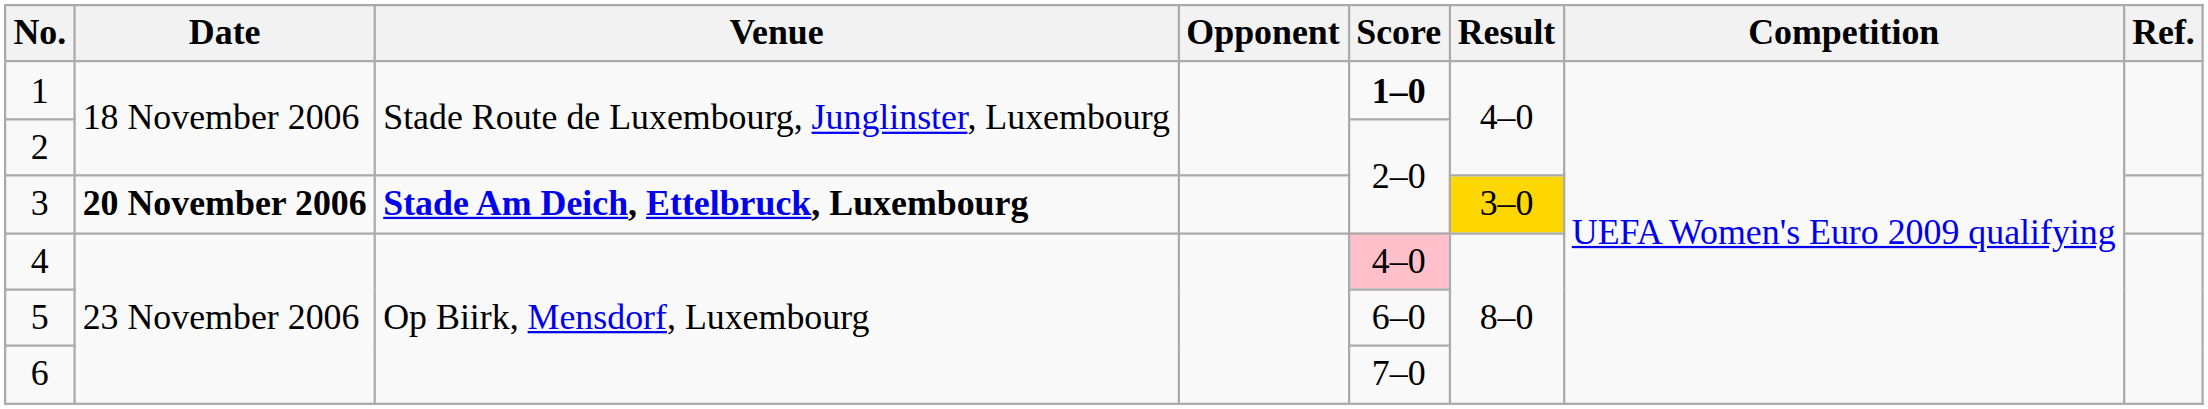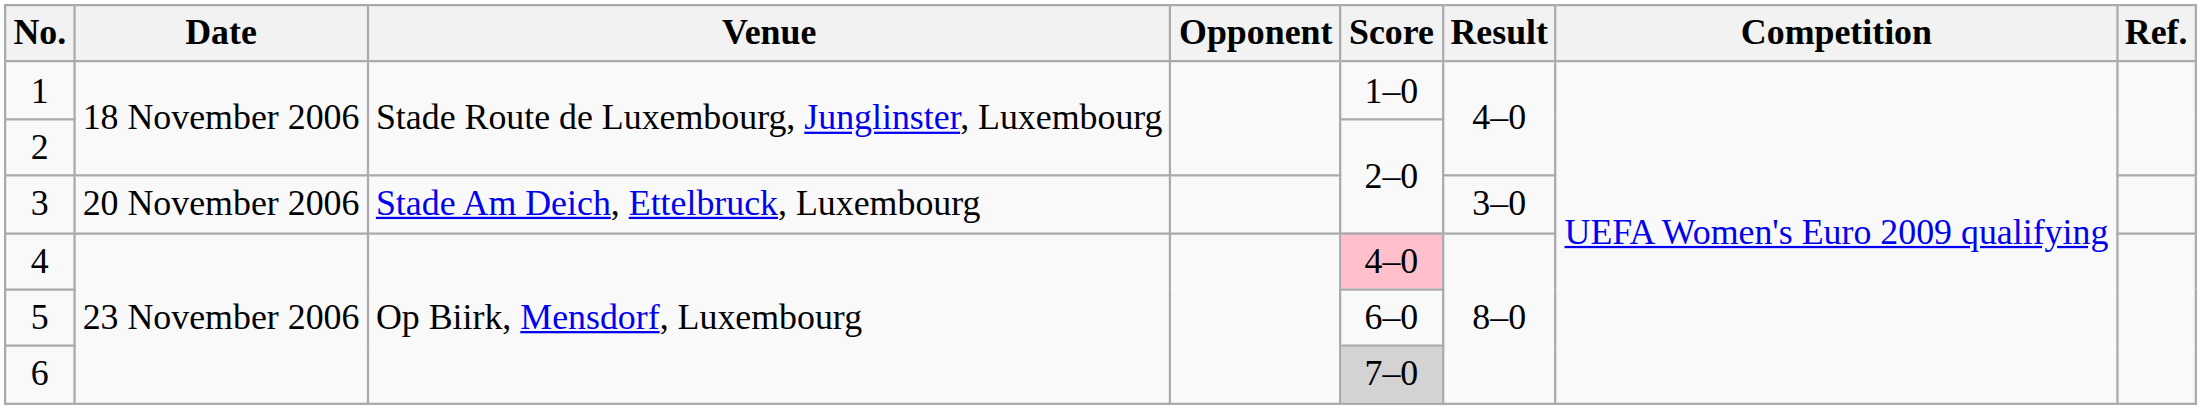(1399, 89) bold -> (1391, 89) normal
(225, 203) bold -> (221, 203) normal
(706, 203) bold -> (678, 203) normal
(1507, 203) gold background -> (1499, 203) no background
(1399, 373) no background -> (1391, 373) lightgrey background
